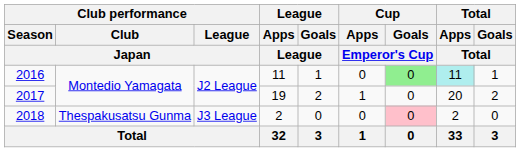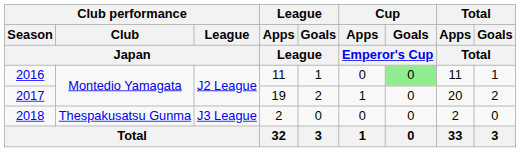(455, 75) paleturquoise background -> (455, 75) no background
(411, 116) pink background -> (411, 116) no background
